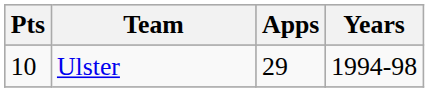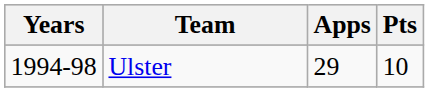columns swapped: (374, 24) <-> (28, 24)
